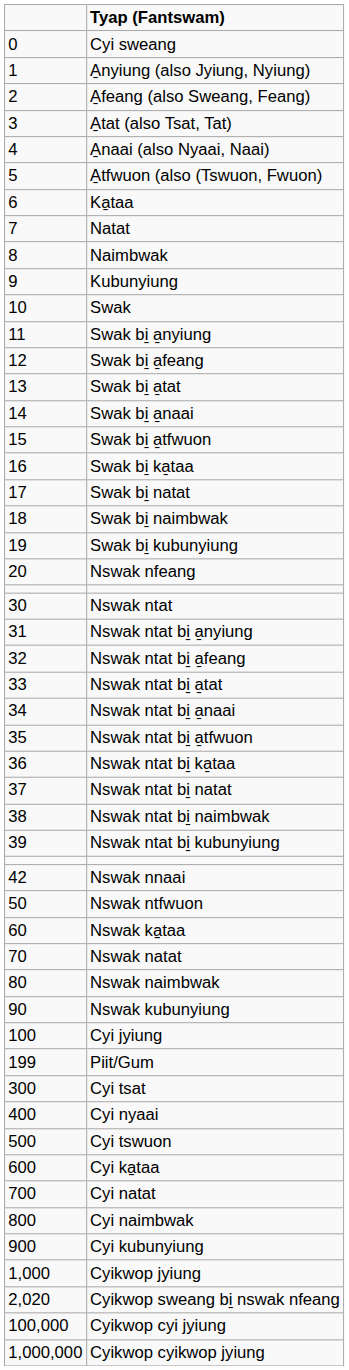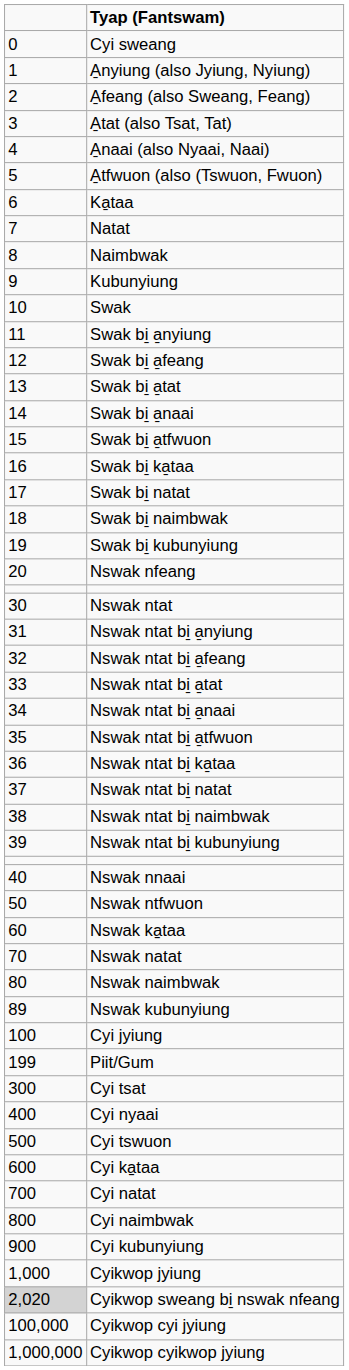(18, 877) 42 -> (18, 877) 40
(18, 1009) 90 -> (18, 1009) 89
(29, 1299) no background -> (29, 1299) lightgrey background
